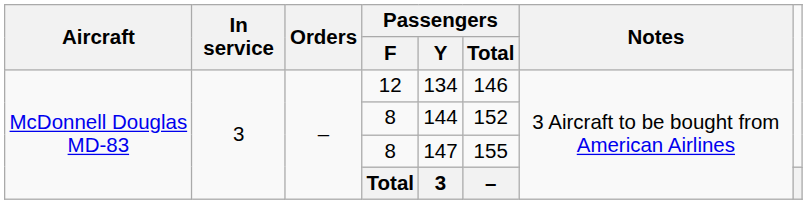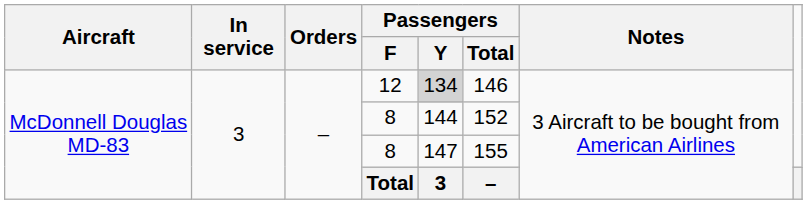(440, 85) no background -> (440, 85) lightgrey background
